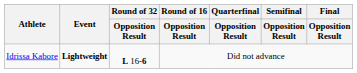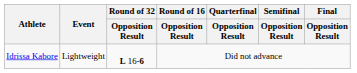(85, 56) bold -> (83, 56) normal
